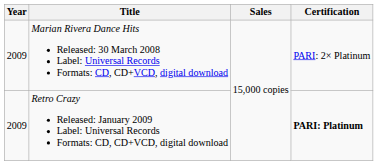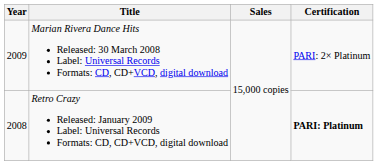(17, 125) 2009 -> (17, 125) 2008
